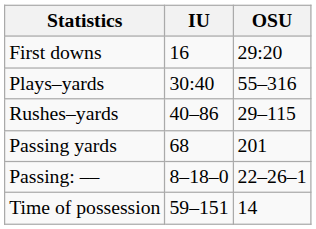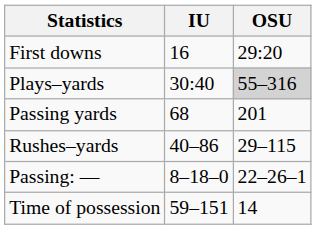(267, 83) no background -> (267, 83) lightgrey background
rows swapped: (64, 114) <-> (63, 145)
